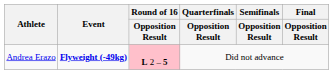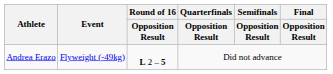(93, 57) bold -> (92, 57) normal
(155, 62) pink background -> (153, 62) no background
